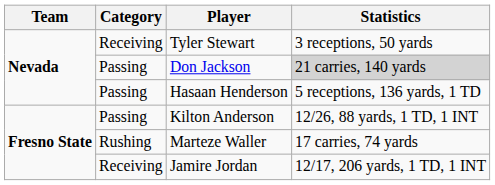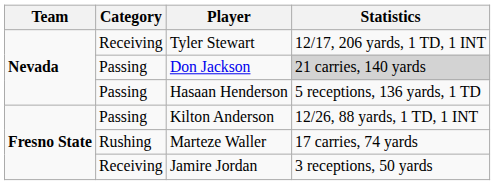(364, 42) 3 receptions, 50 yards -> (391, 42) 12/17, 206 yards, 1 TD, 1 INT
(391, 166) 12/17, 206 yards, 1 TD, 1 INT -> (364, 166) 3 receptions, 50 yards
